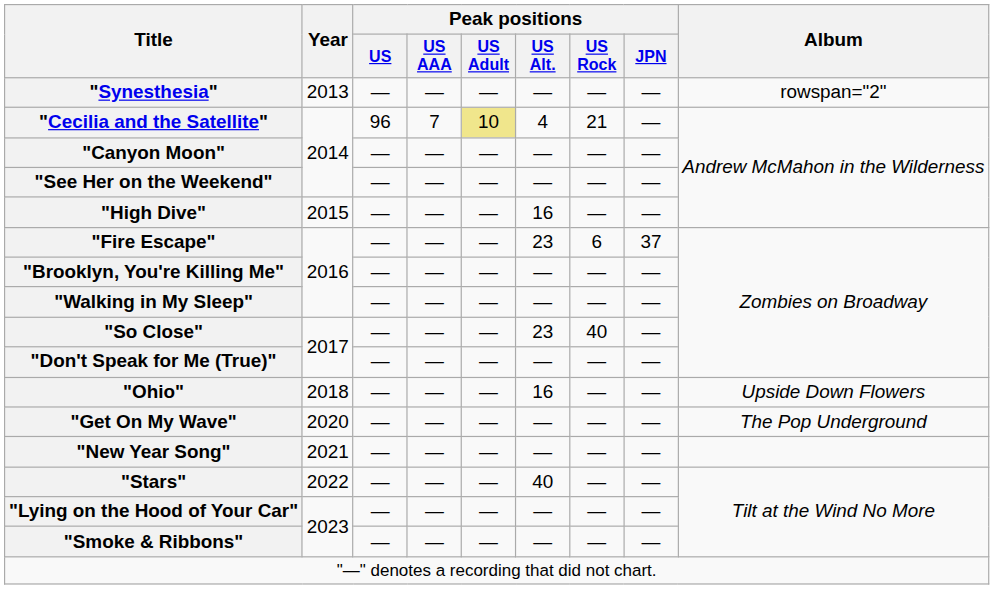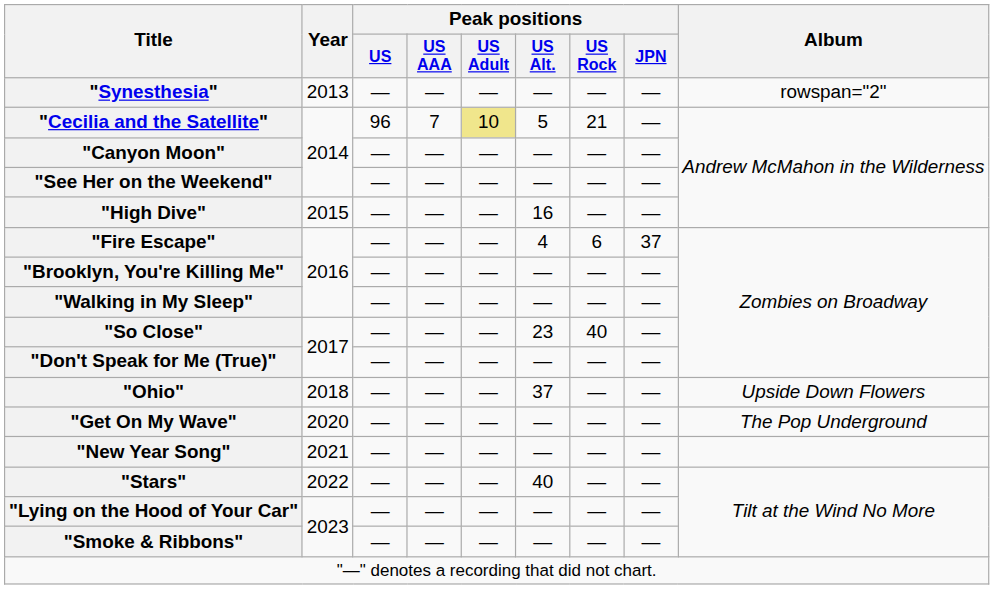(543, 122) 4 -> (543, 122) 5
(543, 242) 23 -> (543, 242) 4
(543, 391) 16 -> (543, 391) 37
